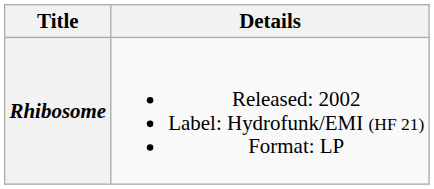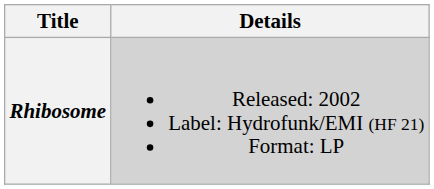(270, 123) no background -> (270, 123) lightgrey background
